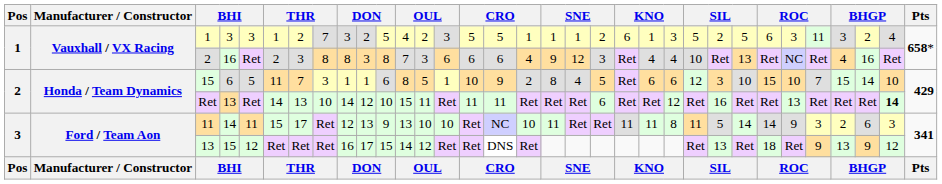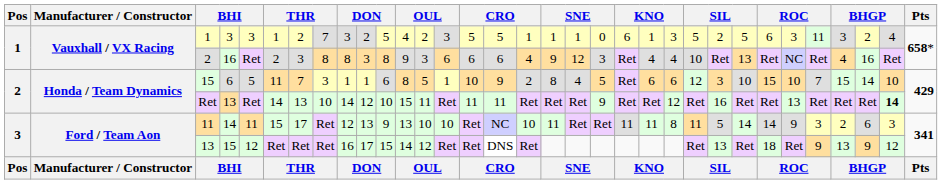(602, 36) 2 -> (602, 36) 0
(405, 58) 7 -> (405, 58) 9
(602, 102) 6 -> (602, 102) 9
